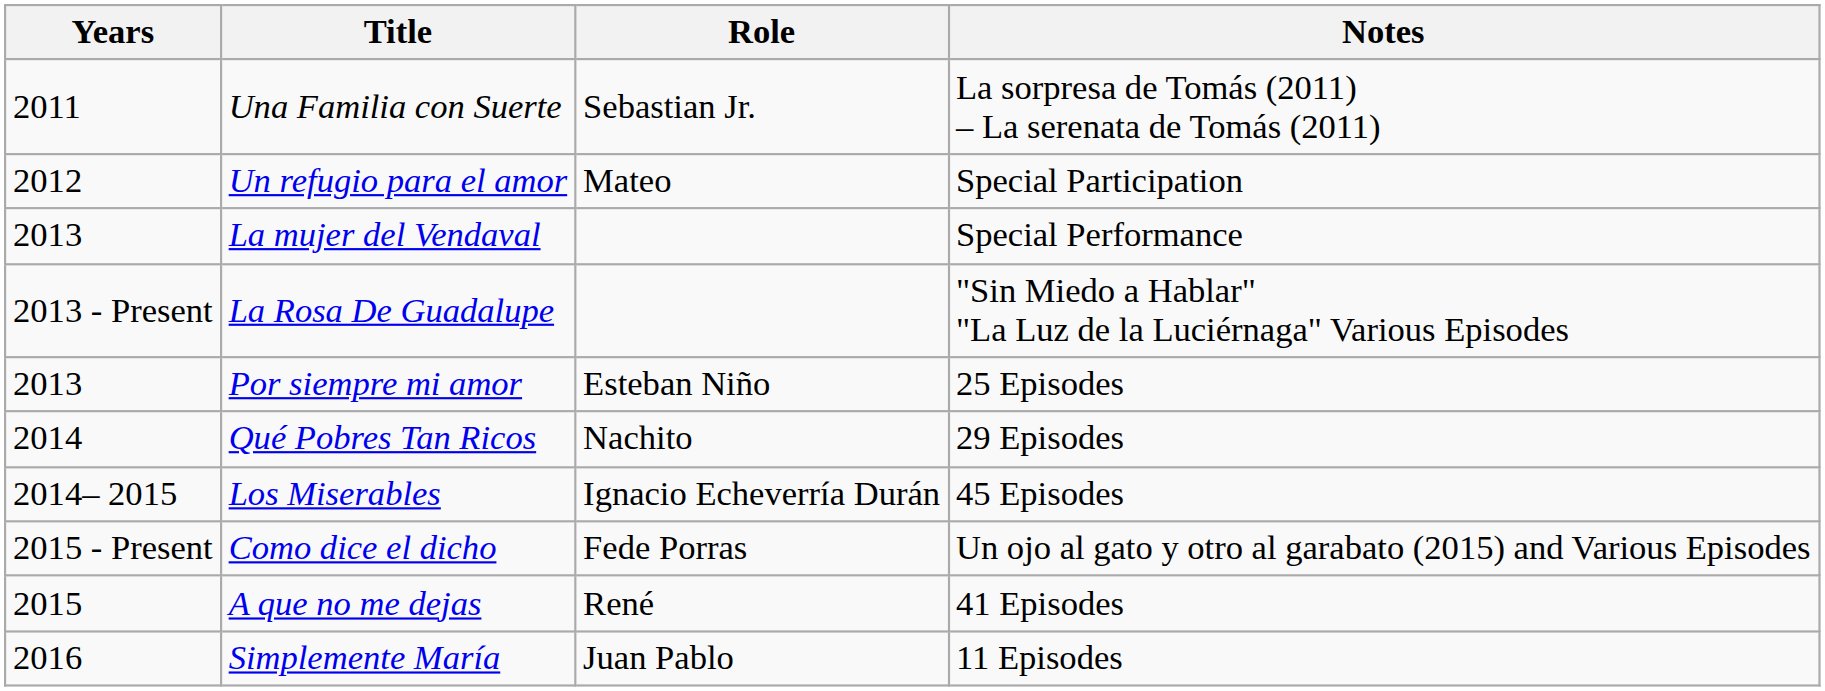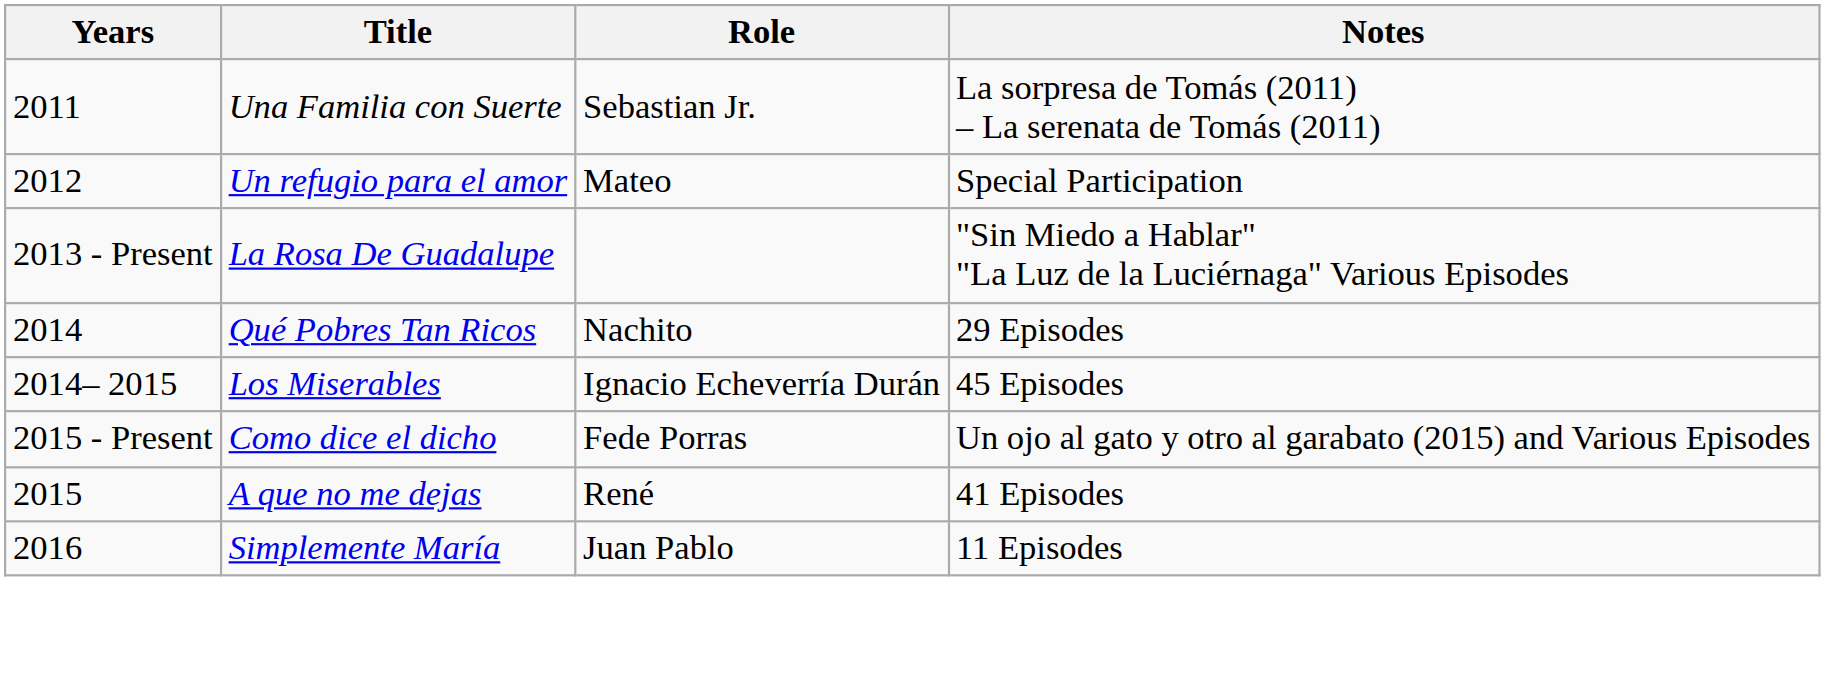- row: (385, 235)
- row: (375, 383)
